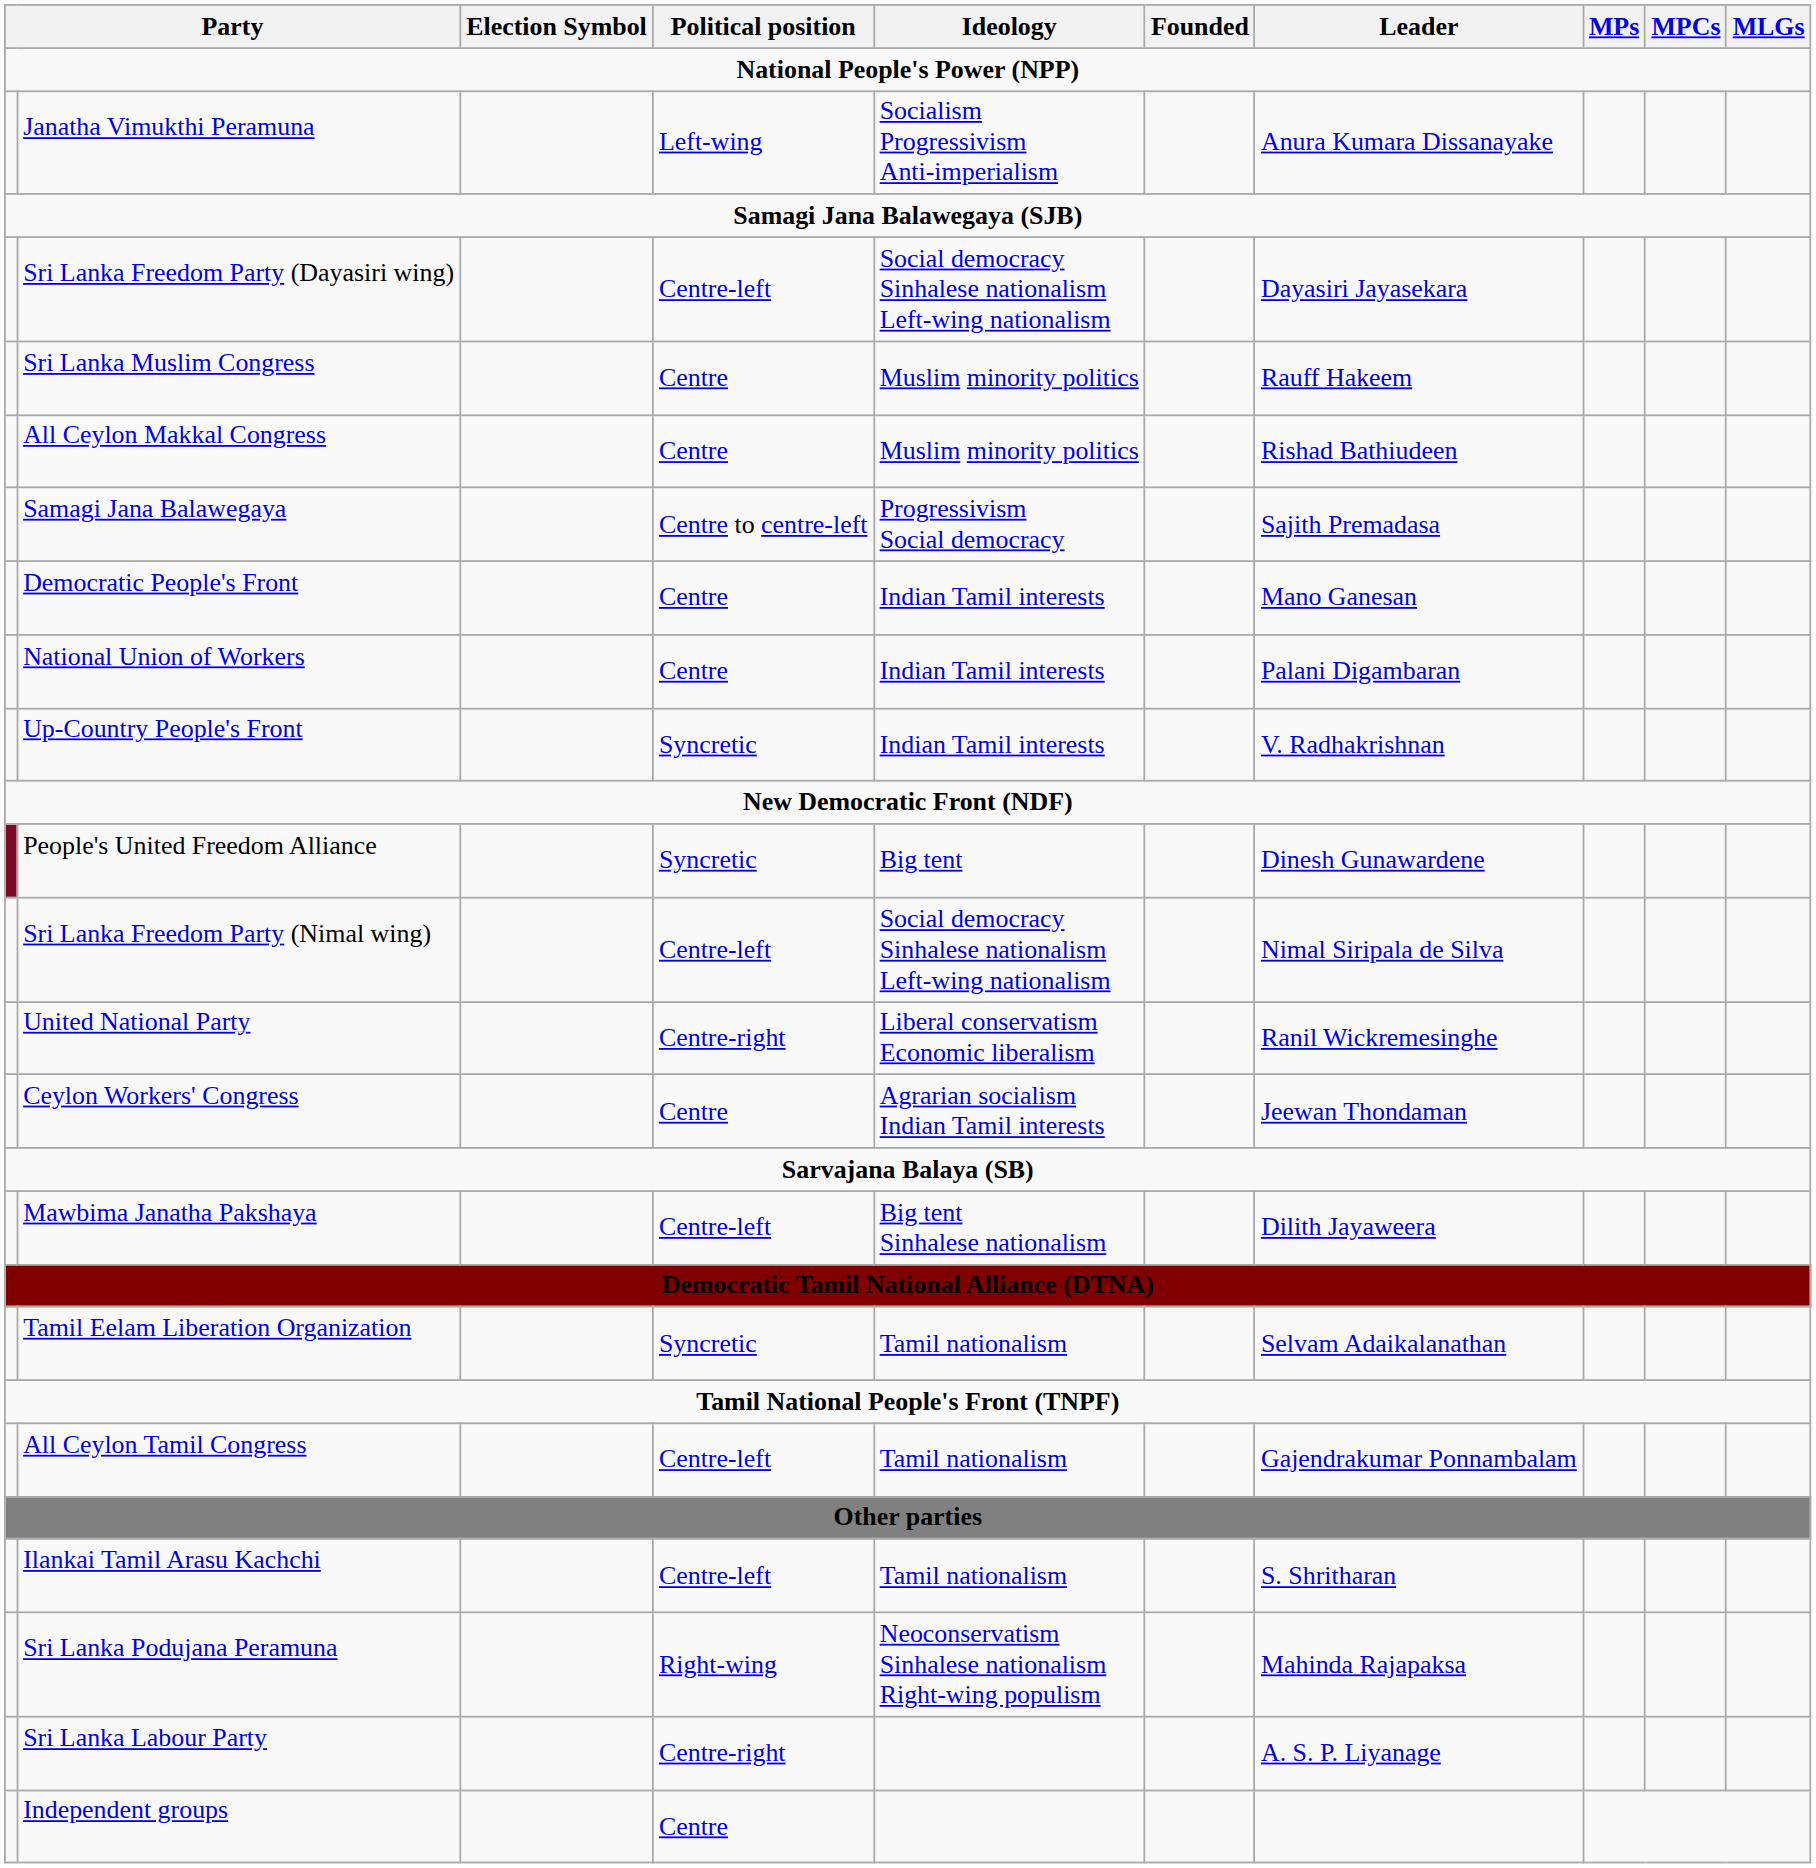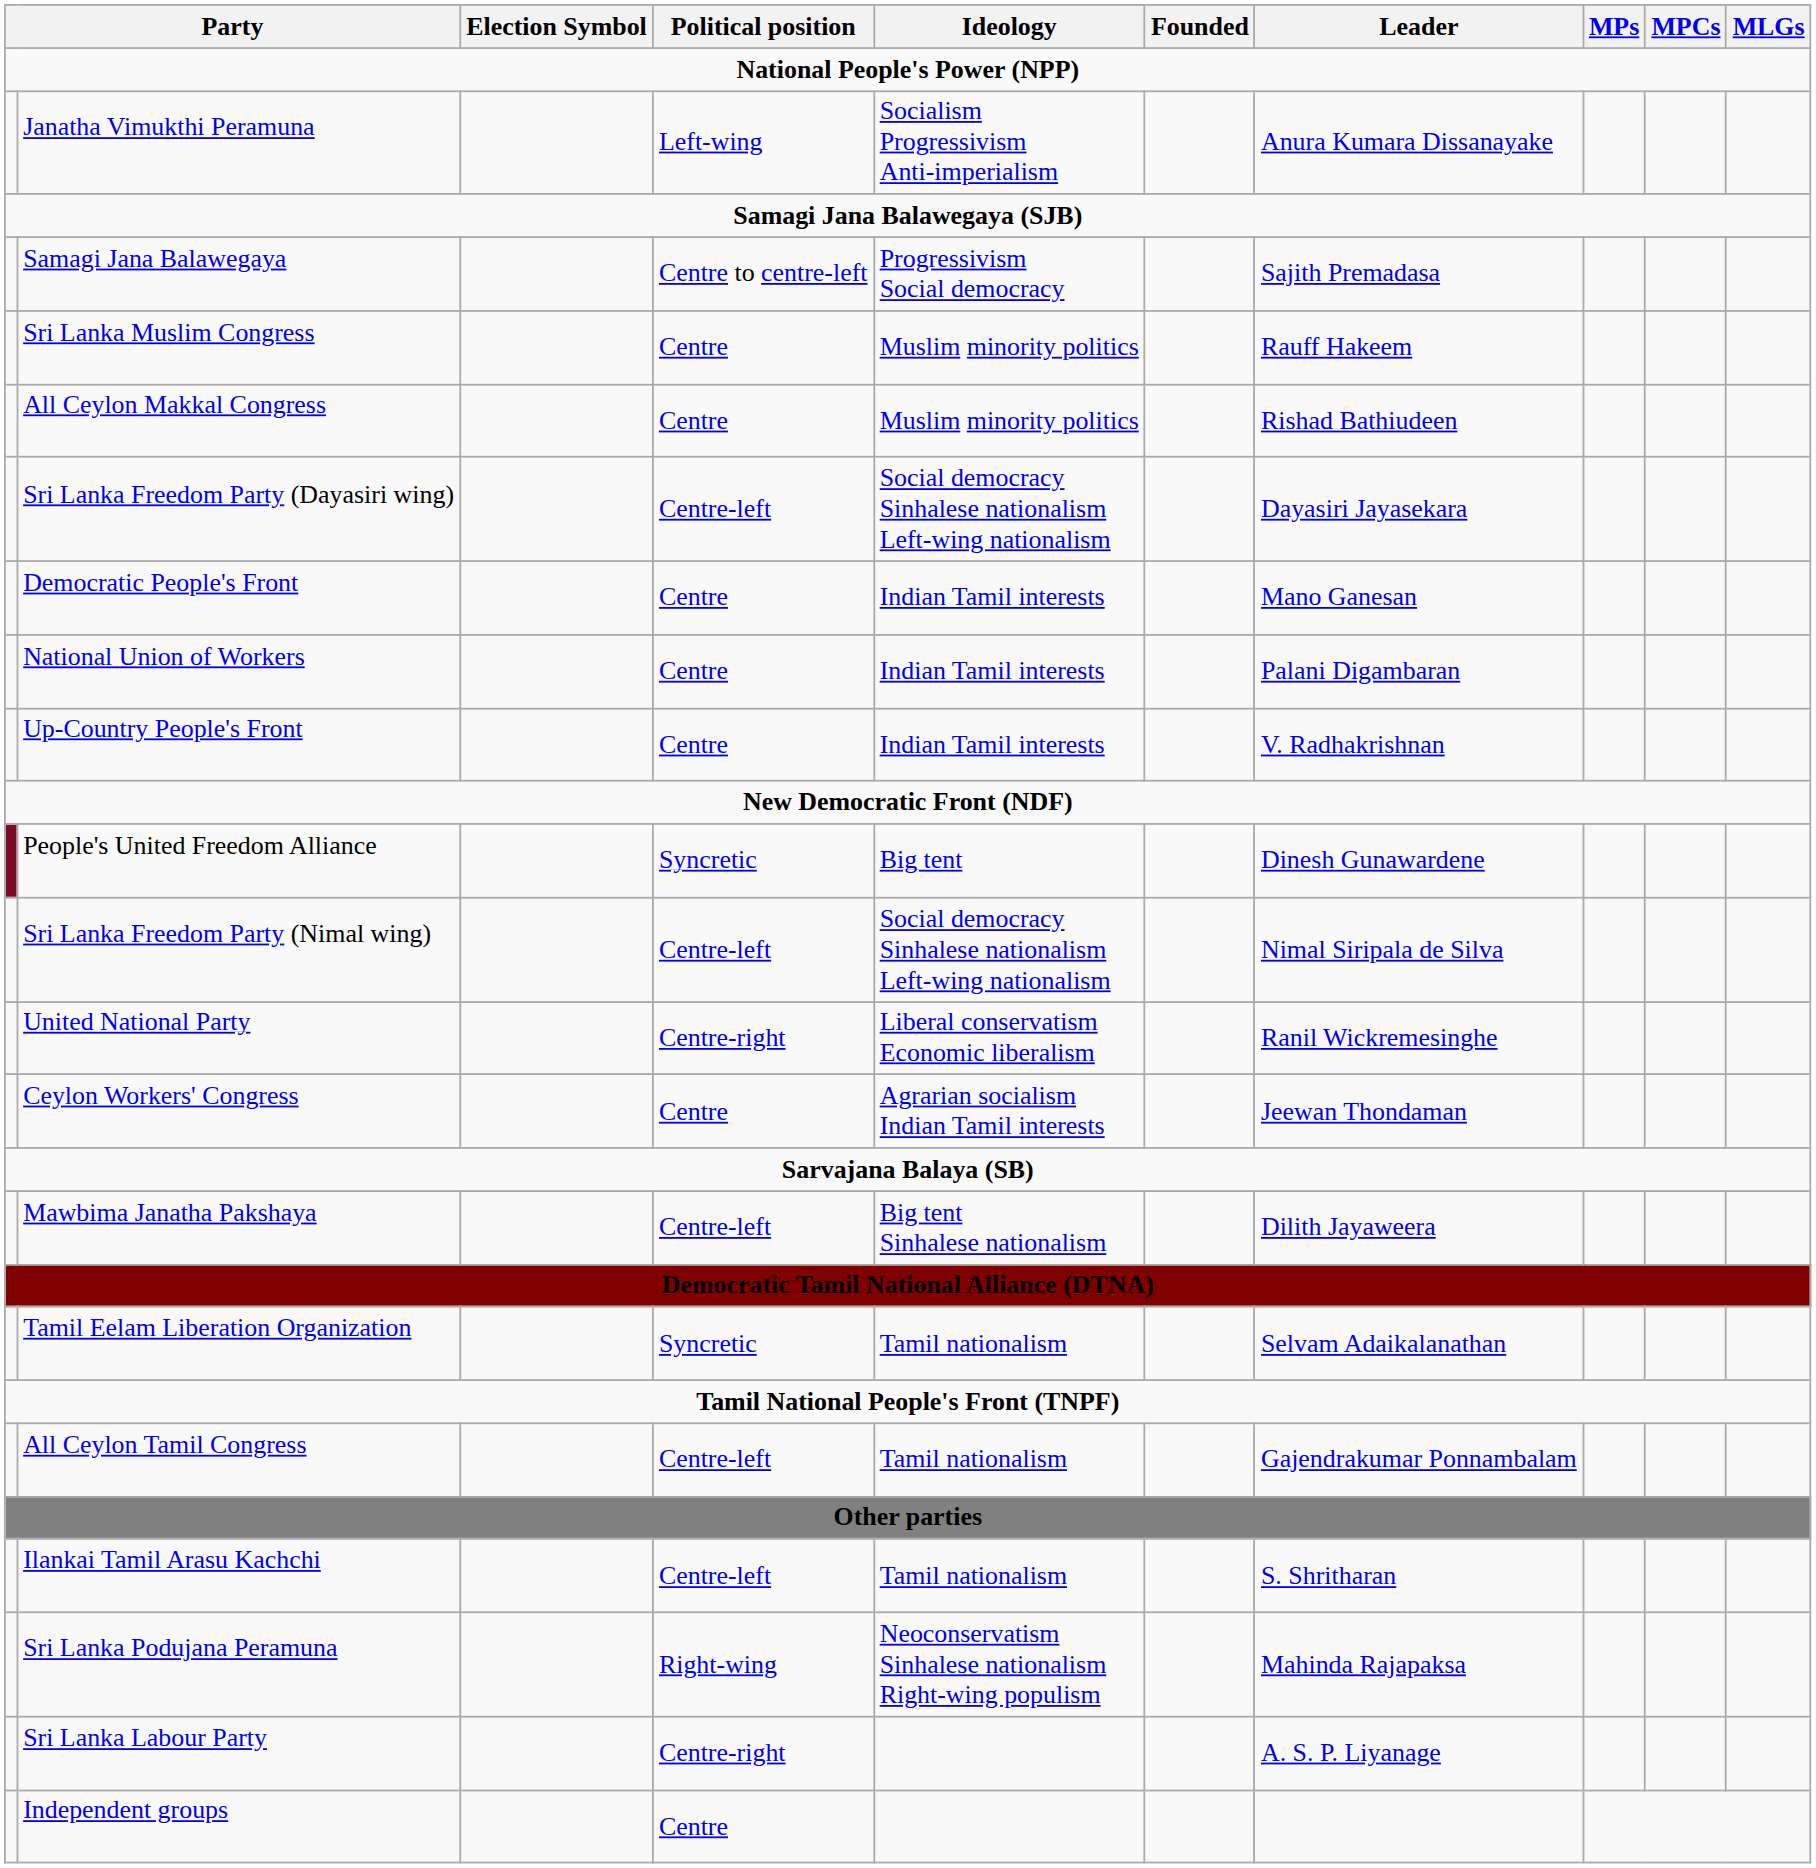rows swapped: (155, 509) <-> (239, 273)
(708, 744) Syncretic -> (693, 744) Centre
